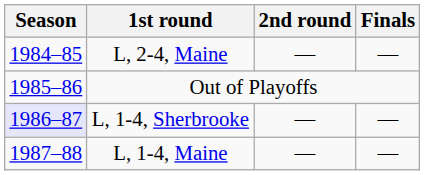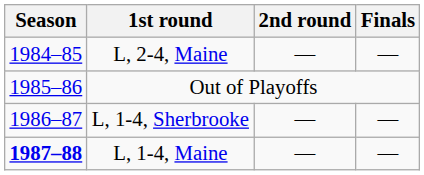(46, 119) lavender background -> (46, 119) no background
(46, 152) normal -> (46, 152) bold
